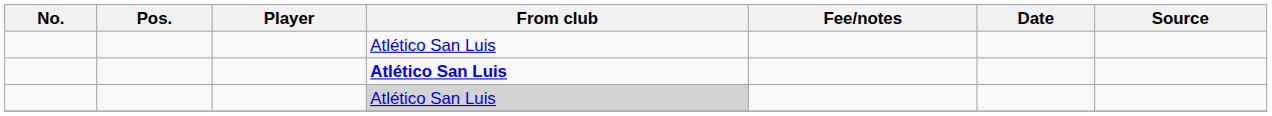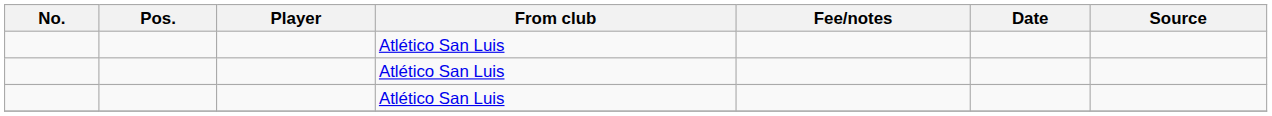(439, 72) bold -> (442, 72) normal
(433, 98) lightgrey background -> (442, 98) no background
